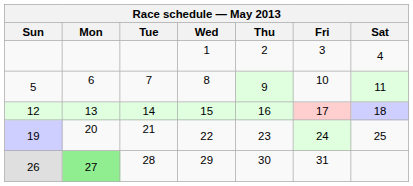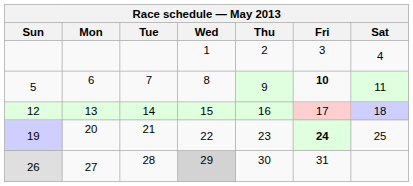(322, 87) normal -> (322, 87) bold
(322, 136) normal -> (322, 136) bold
(91, 166) lightgreen background -> (91, 166) no background
(207, 166) no background -> (207, 166) lightgrey background
